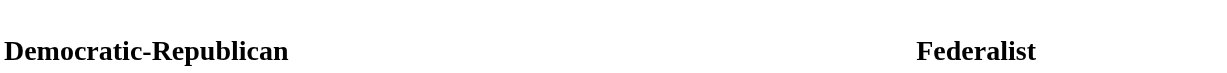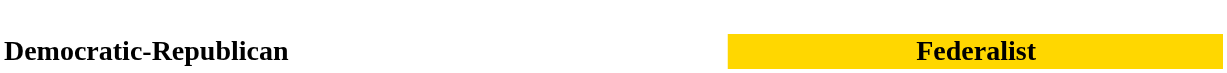(976, 51) no background -> (976, 51) gold background
